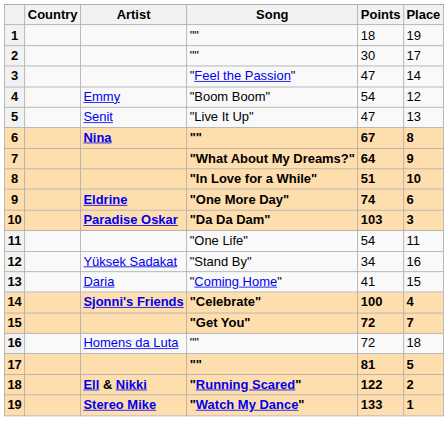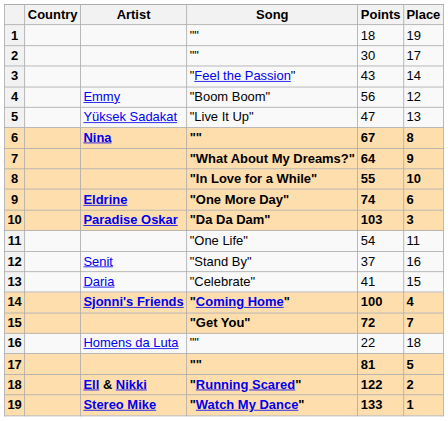(368, 76) 47 -> (368, 76) 43
(368, 96) 54 -> (368, 96) 56
(98, 117) Senit -> (130, 117) Yüksek Sadakat
(368, 179) 51 -> (368, 179) 55
(130, 261) Yüksek Sadakat -> (98, 261) Senit
(368, 261) 34 -> (368, 261) 37
(236, 281) "Coming Home" -> (222, 281) "Celebrate"
(225, 302) "Celebrate" -> (240, 302) "Coming Home"
(368, 343) 72 -> (368, 343) 22
